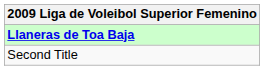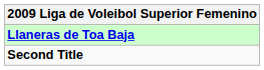(43, 55) normal -> (45, 55) bold
